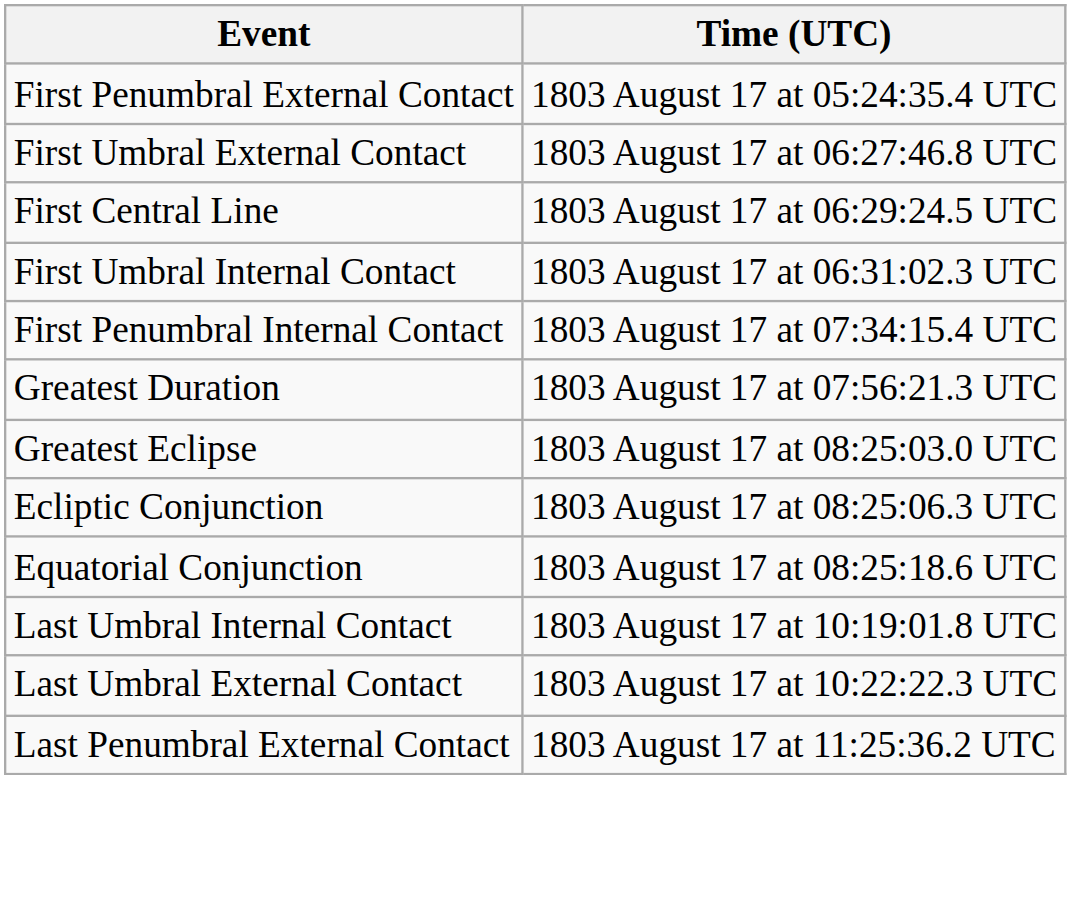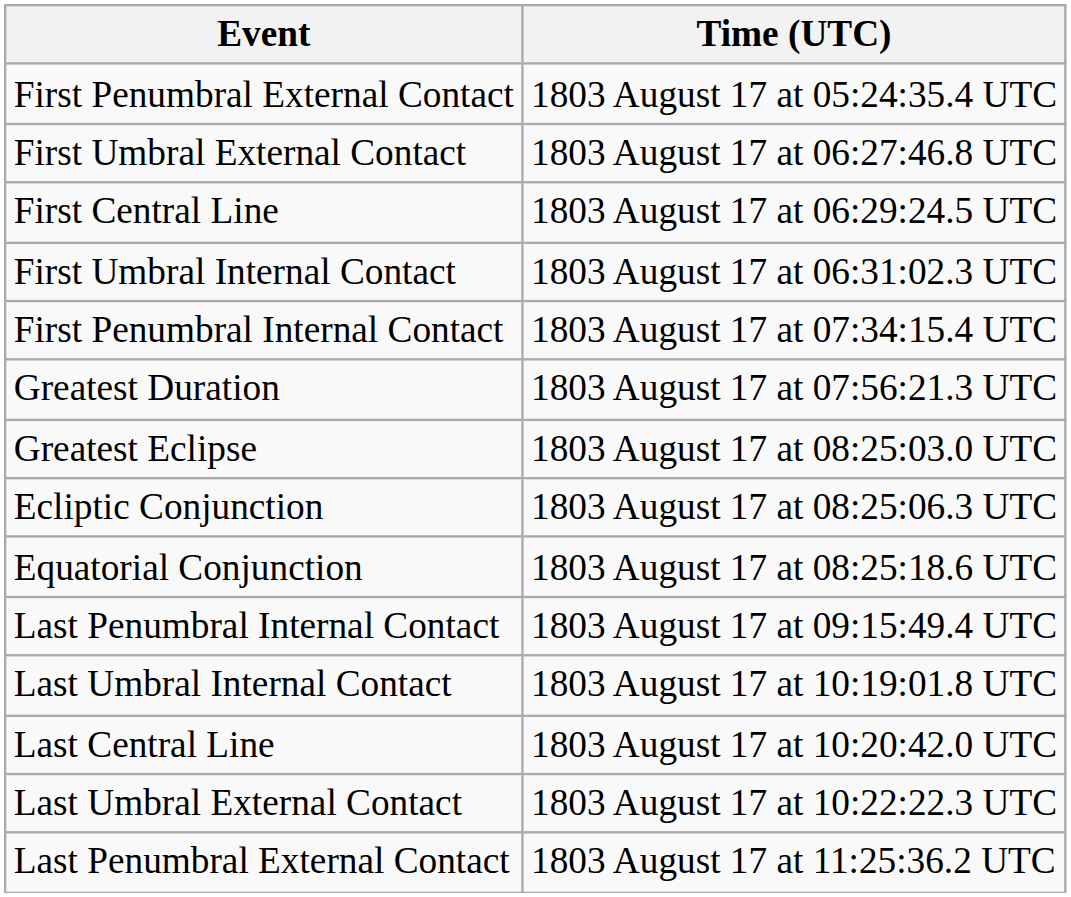+ row: (257, 625)
+ row: (144, 743)
